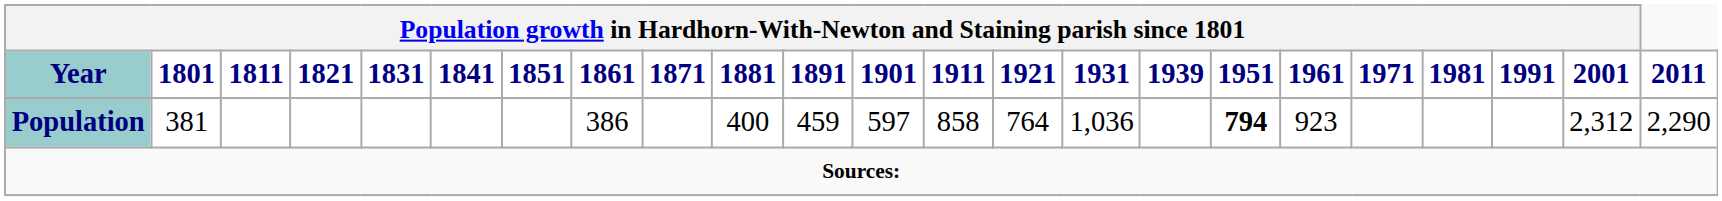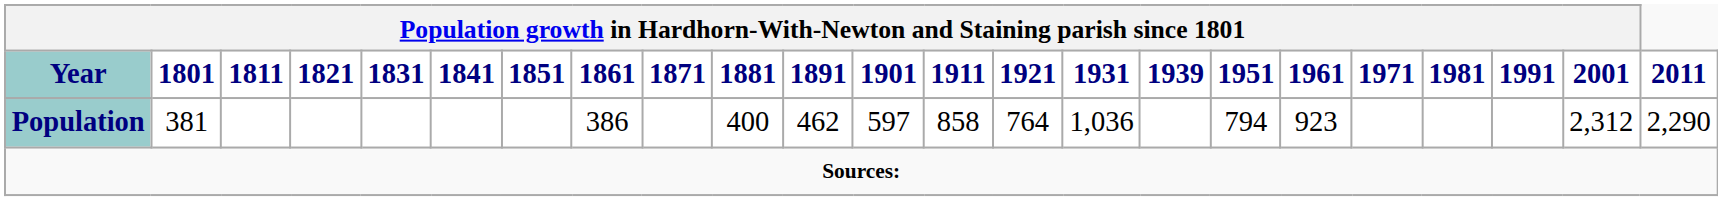(818, 122) 459 -> (818, 122) 462
(1246, 122) bold -> (1246, 122) normal
